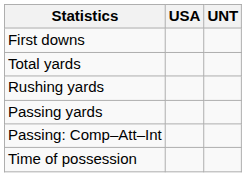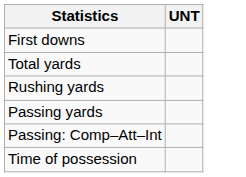- column: (185, 16)
